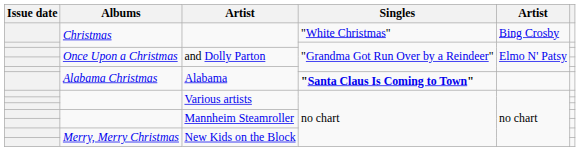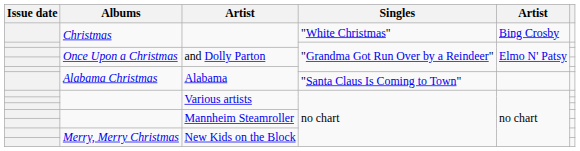(387, 81) bold -> (381, 81) normal
